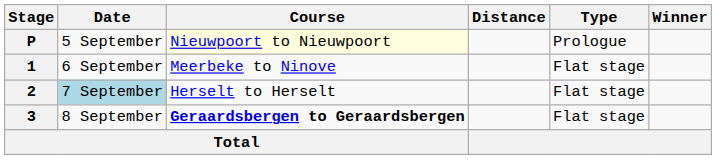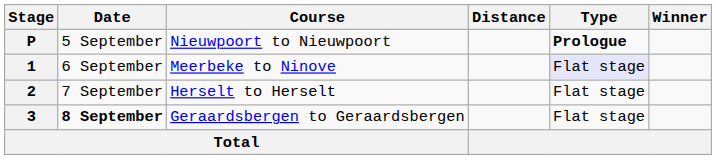(281, 42) lightyellow background -> (281, 42) no background
(590, 42) normal -> (590, 42) bold
(599, 67) no background -> (599, 67) lavender background
(112, 92) lightblue background -> (112, 92) no background
(112, 117) normal -> (112, 117) bold
(317, 117) bold -> (317, 117) normal
